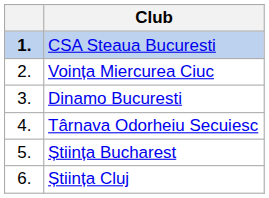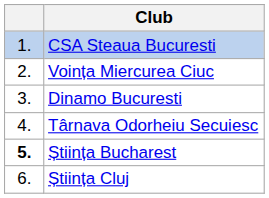(24, 44) bold -> (24, 44) normal
(24, 152) normal -> (24, 152) bold
